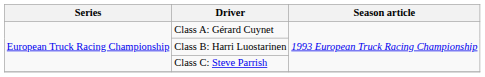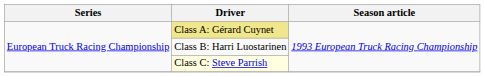(224, 29) no background -> (224, 29) khaki background
(221, 63) no background -> (221, 63) lightyellow background
